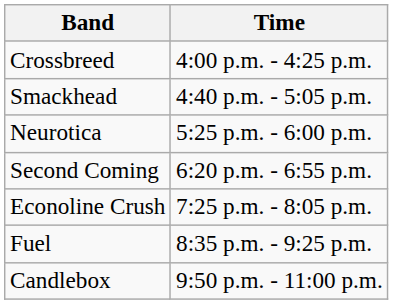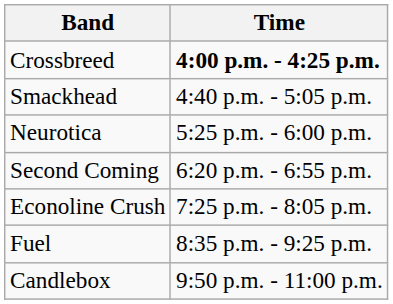(274, 59) normal -> (278, 59) bold
